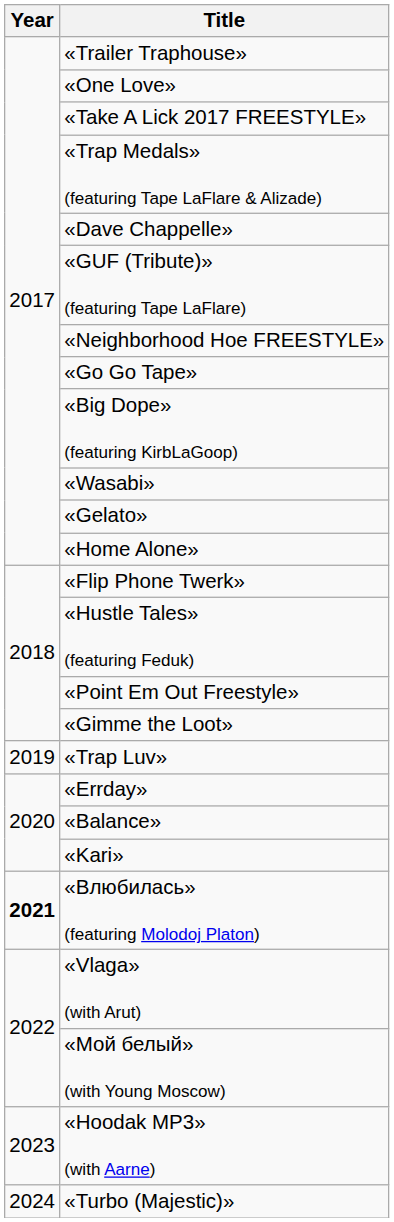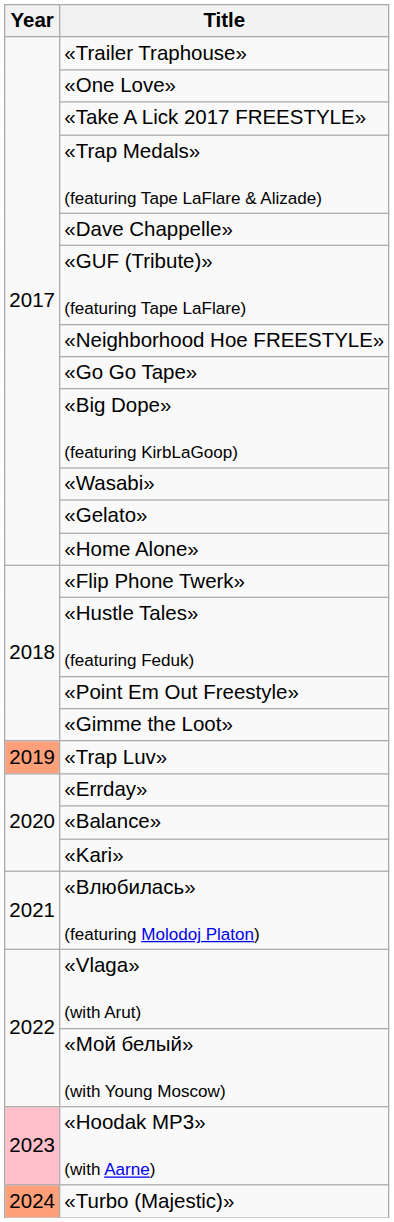(32, 757) no background -> (32, 757) lightsalmon background
(32, 910) bold -> (32, 910) normal
(32, 1145) no background -> (32, 1145) pink background
(32, 1201) no background -> (32, 1201) lightsalmon background
